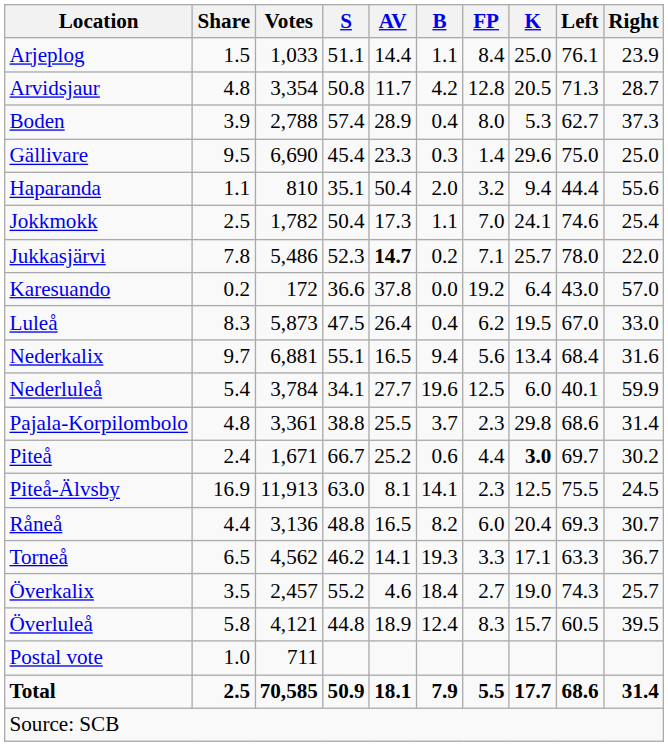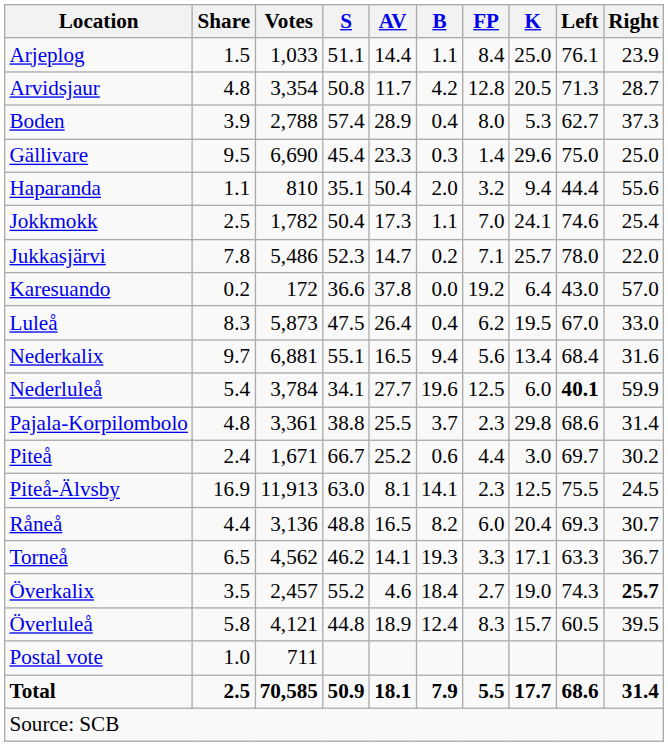(393, 255) bold -> (393, 255) normal
(580, 389) normal -> (580, 389) bold
(538, 456) bold -> (538, 456) normal
(640, 590) normal -> (640, 590) bold
